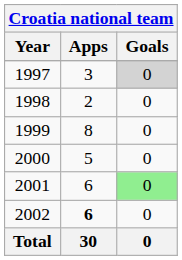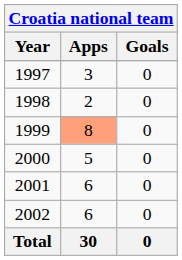(147, 74) lightgrey background -> (147, 74) no background
(88, 130) no background -> (88, 130) lightsalmon background
(147, 185) lightgreen background -> (147, 185) no background
(88, 213) bold -> (88, 213) normal
